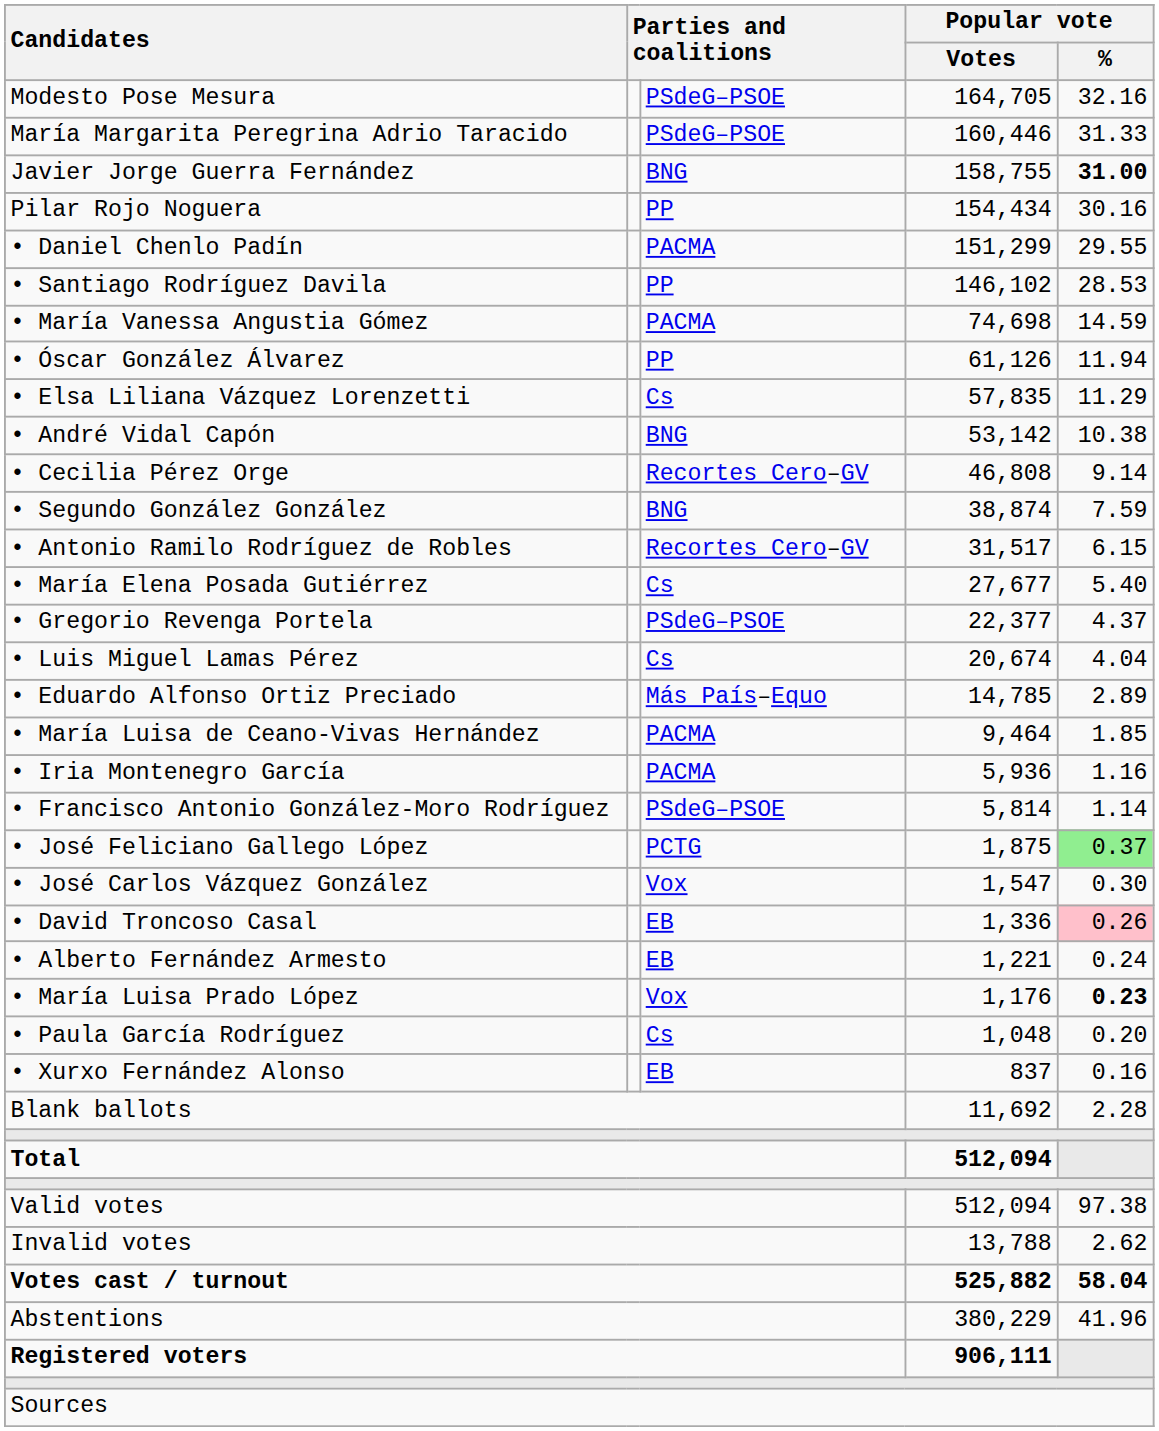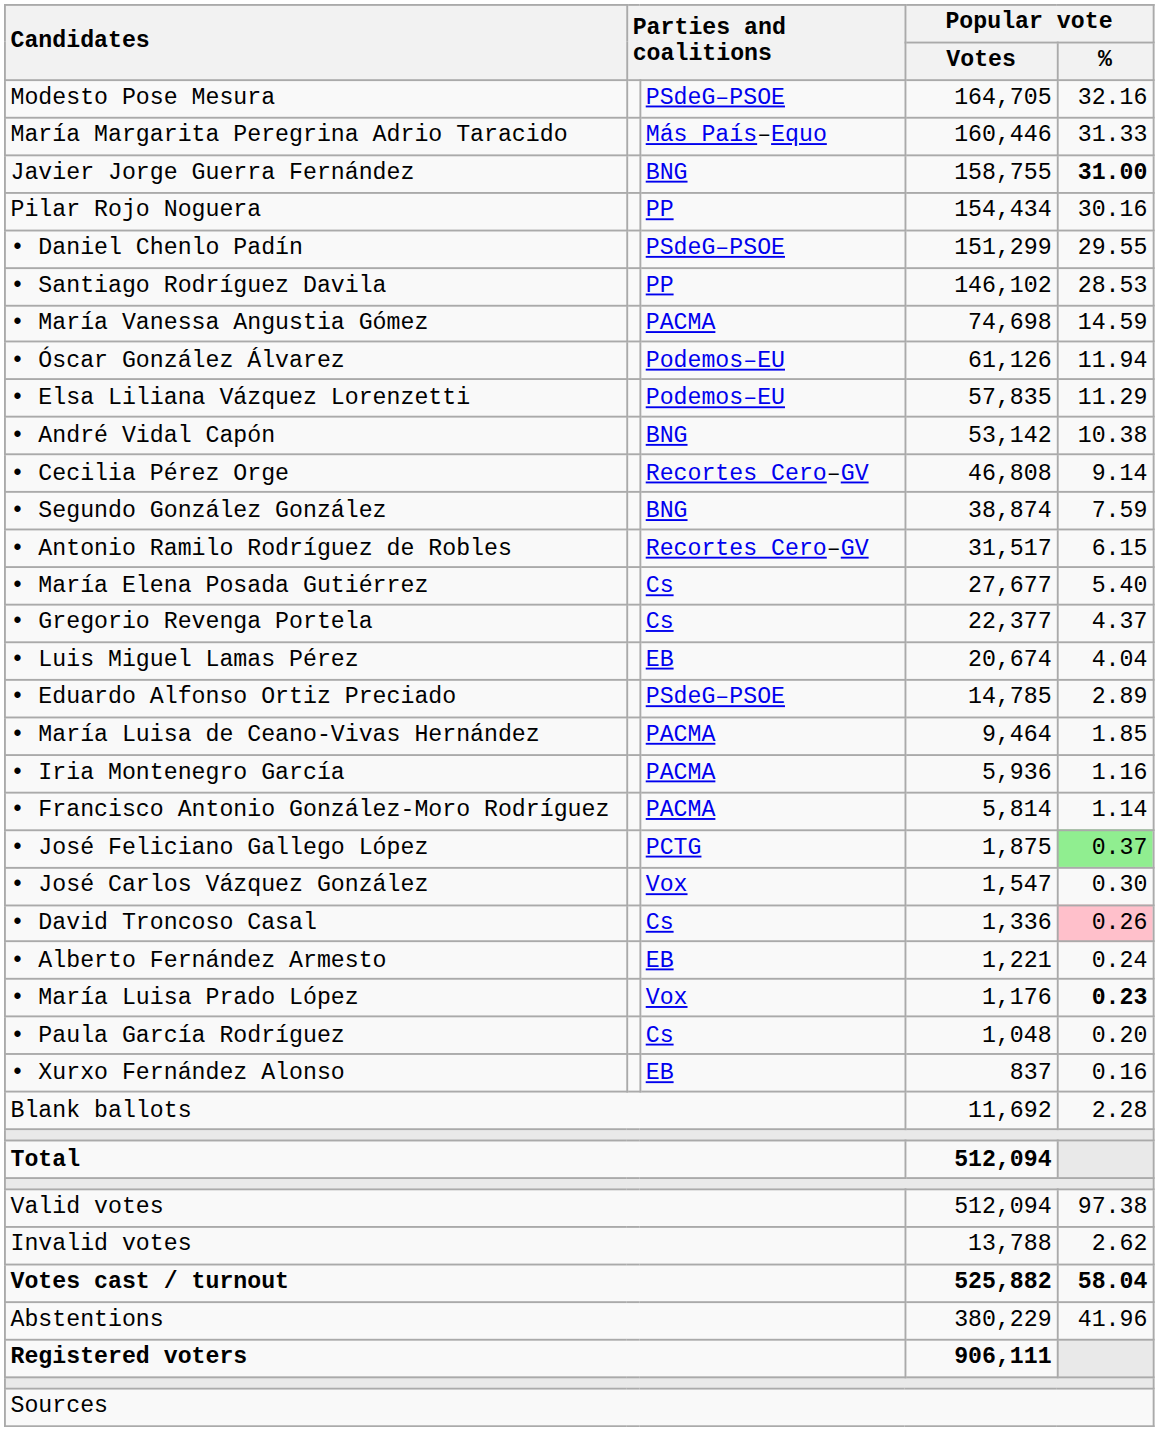(715, 136) PSdeG–PSOE -> (736, 136) Más País–Equo
(681, 249) PACMA -> (715, 249) PSdeG–PSOE
(660, 361) PP -> (715, 361) Podemos–EU
(660, 399) Cs -> (715, 399) Podemos–EU
(715, 624) PSdeG–PSOE -> (660, 624) Cs
(660, 661) Cs -> (660, 661) EB
(736, 699) Más País–Equo -> (715, 699) PSdeG–PSOE
(715, 811) PSdeG–PSOE -> (681, 811) PACMA
(660, 924) EB -> (660, 924) Cs
